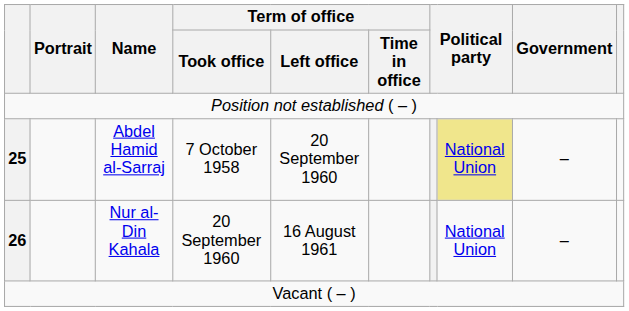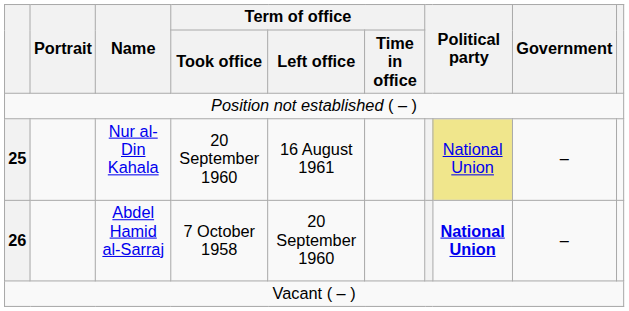(134, 150) Abdel Hamid al-Sarraj -> (133, 150) Nur al-Din Kahala
(221, 159) 7 October 1958 -> (219, 159) 20 September 1960
(319, 159) 20 September 1960 -> (316, 159) 16 August 1961
(134, 231) Nur al-Din Kahala -> (133, 231) Abdel Hamid al-Sarraj
(221, 240) 20 September 1960 -> (219, 240) 7 October 1958
(319, 240) 16 August 1961 -> (316, 240) 20 September 1960
(475, 240) normal -> (473, 240) bold
